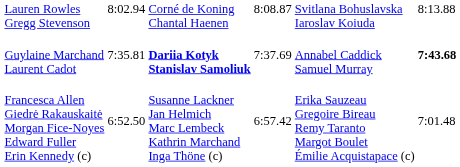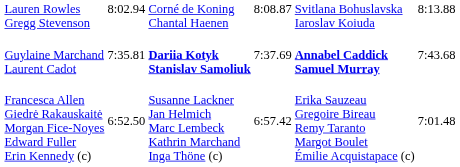(338, 61) normal -> (341, 61) bold
(437, 54) bold -> (437, 54) normal
